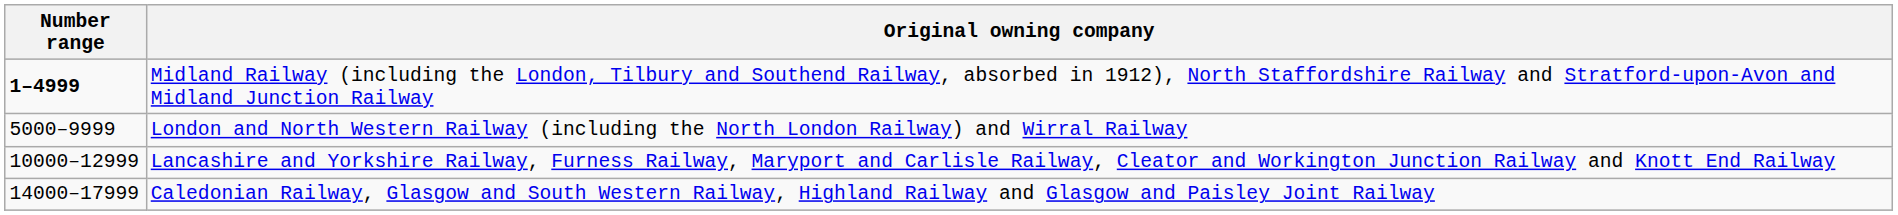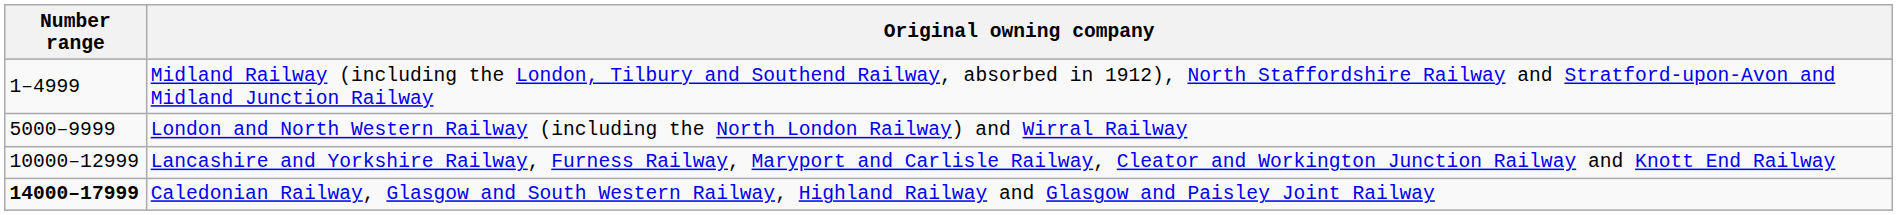(45, 87) bold -> (45, 87) normal
(74, 194) normal -> (74, 194) bold
